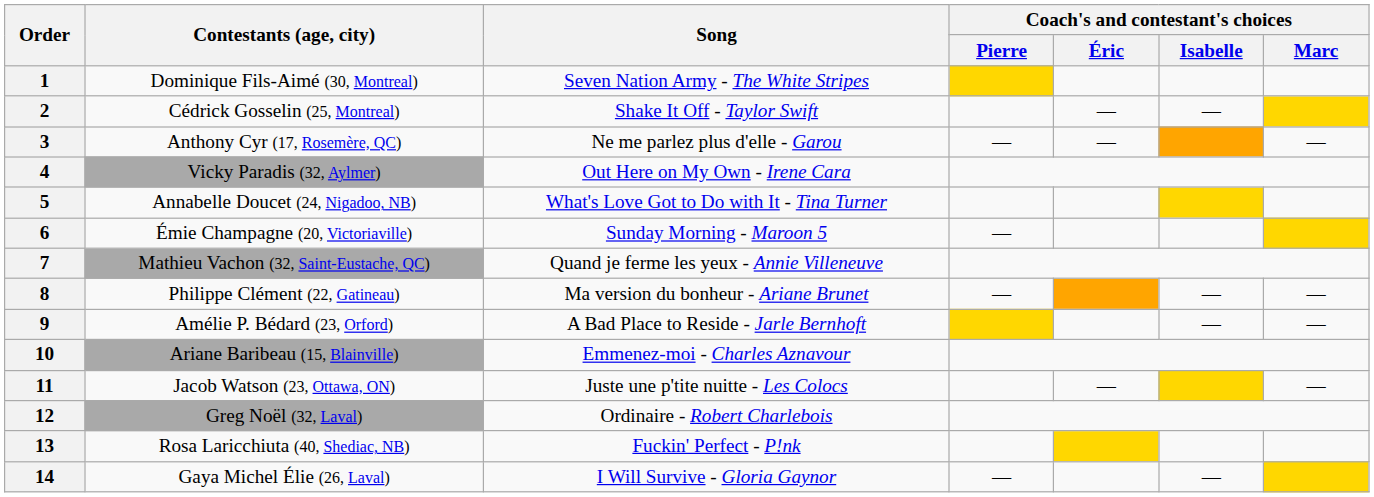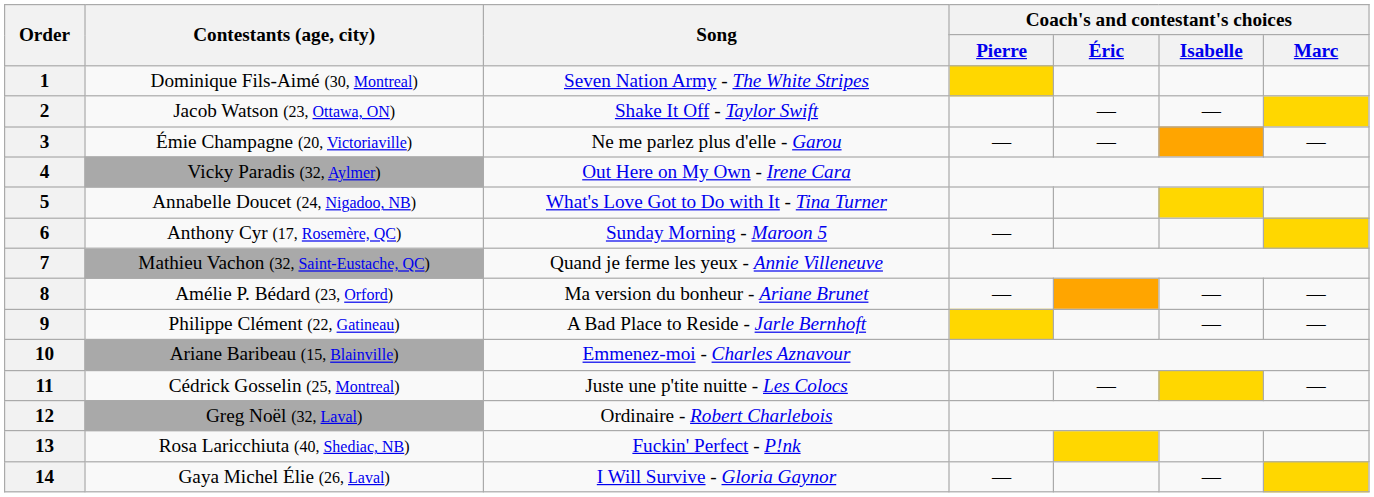(284, 111) Cédrick Gosselin (25, Montreal) -> (284, 111) Jacob Watson (23, Ottawa, ON)
(284, 141) Anthony Cyr (17, Rosemère, QC) -> (284, 141) Émie Champagne (20, Victoriaville)
(284, 232) Émie Champagne (20, Victoriaville) -> (284, 232) Anthony Cyr (17, Rosemère, QC)
(284, 293) Philippe Clément (22, Gatineau) -> (284, 293) Amélie P. Bédard (23, Orford)
(284, 324) Amélie P. Bédard (23, Orford) -> (284, 324) Philippe Clément (22, Gatineau)
(284, 385) Jacob Watson (23, Ottawa, ON) -> (284, 385) Cédrick Gosselin (25, Montreal)
